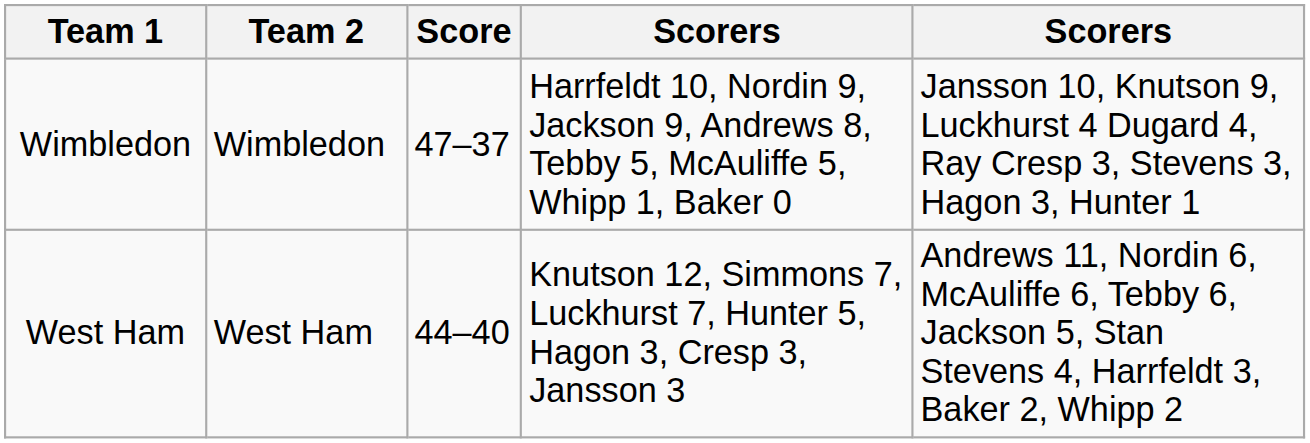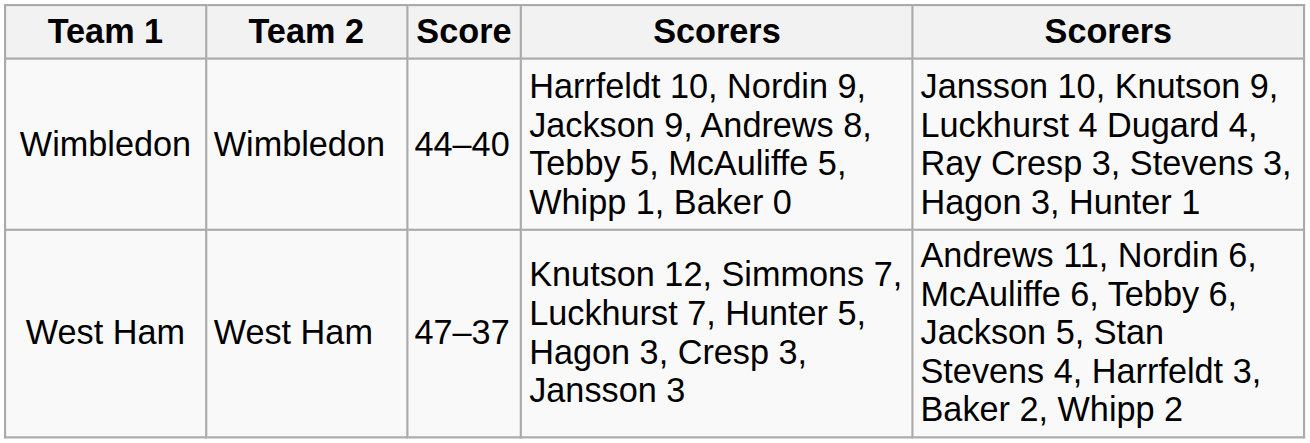(462, 143) 47–37 -> (462, 143) 44–40
(462, 332) 44–40 -> (462, 332) 47–37
